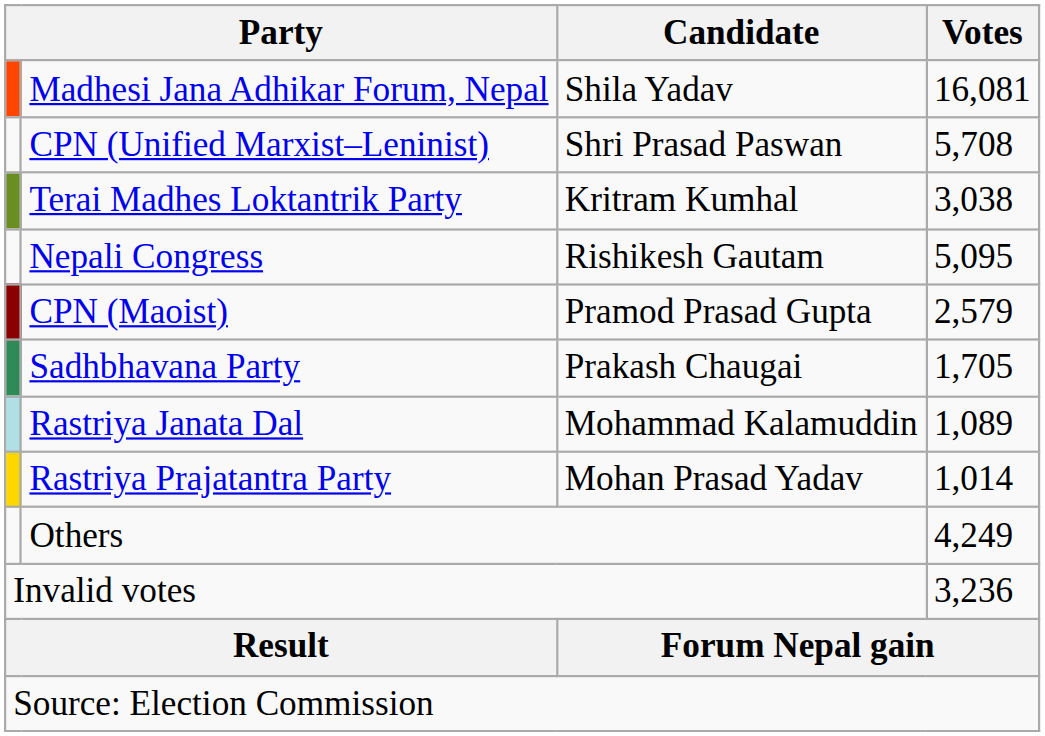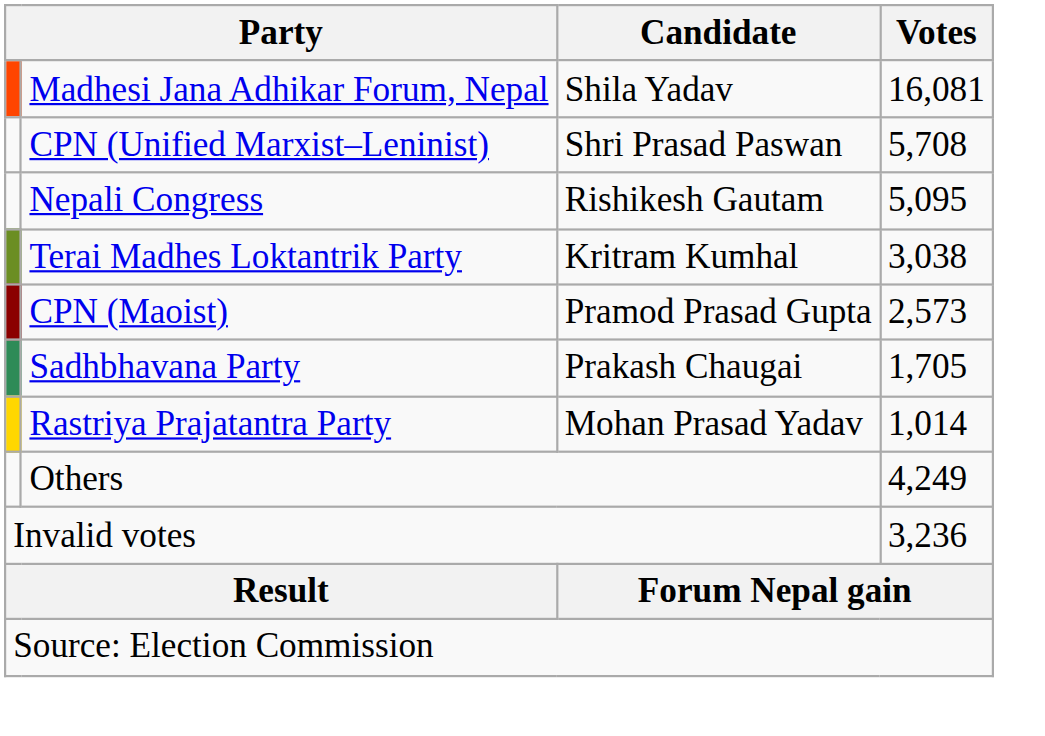rows swapped: (146, 255) <-> (246, 199)
(974, 311) 2,579 -> (928, 311) 2,573
- row: (166, 423)
